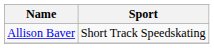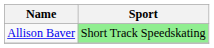(143, 33) no background -> (143, 33) lightgreen background
